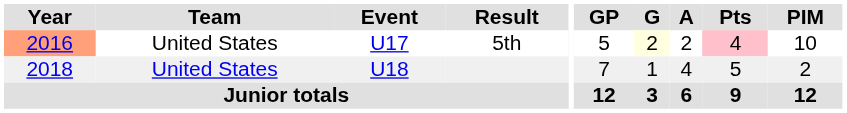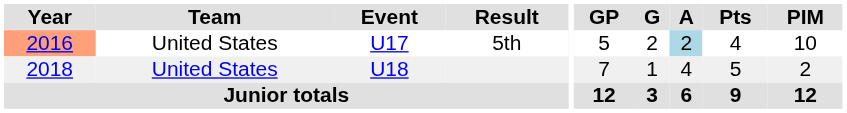(652, 43) lightyellow background -> (652, 43) no background
(686, 43) no background -> (686, 43) lightblue background
(735, 43) pink background -> (735, 43) no background
